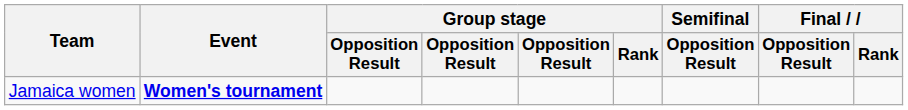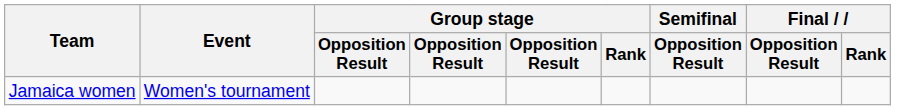(233, 91) bold -> (227, 91) normal
